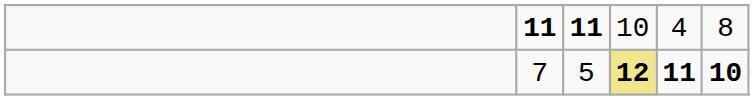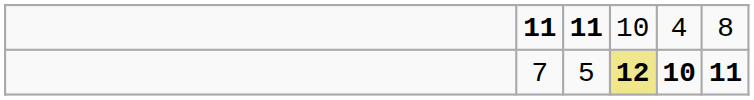(679, 73) 11 -> (679, 73) 10
(726, 73) 10 -> (726, 73) 11
